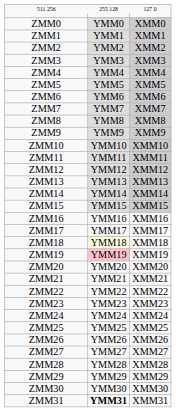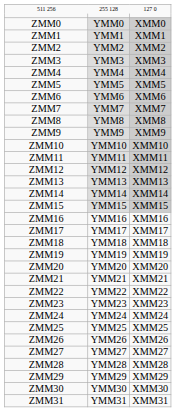(109, 242) lightyellow background -> (109, 242) no background
(109, 255) pink background -> (109, 255) no background
(109, 400) bold -> (109, 400) normal
